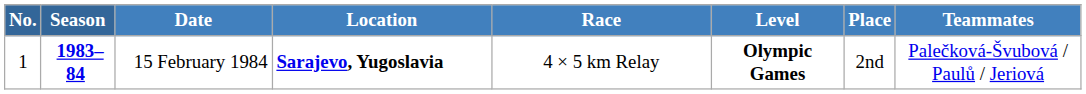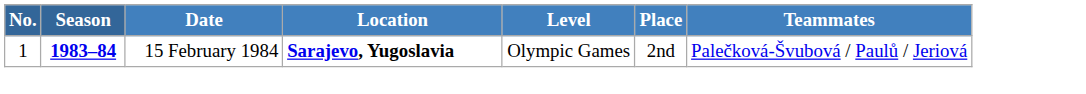- column: (601, 20)
(778, 62) bold -> (569, 51) normal
